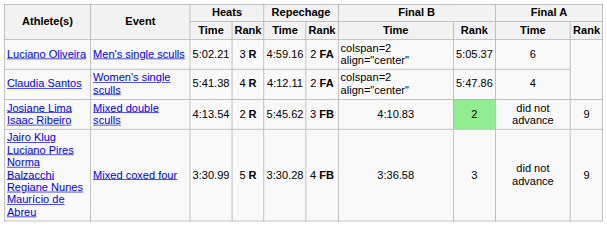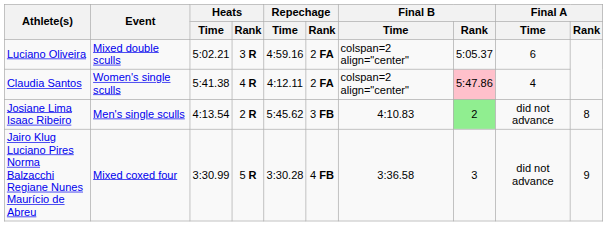(139, 54) Men's single sculls -> (126, 54) Mixed double sculls
(474, 84) no background -> (474, 84) pink background
(126, 114) Mixed double sculls -> (139, 114) Men's single sculls
(587, 114) 9 -> (587, 114) 8
